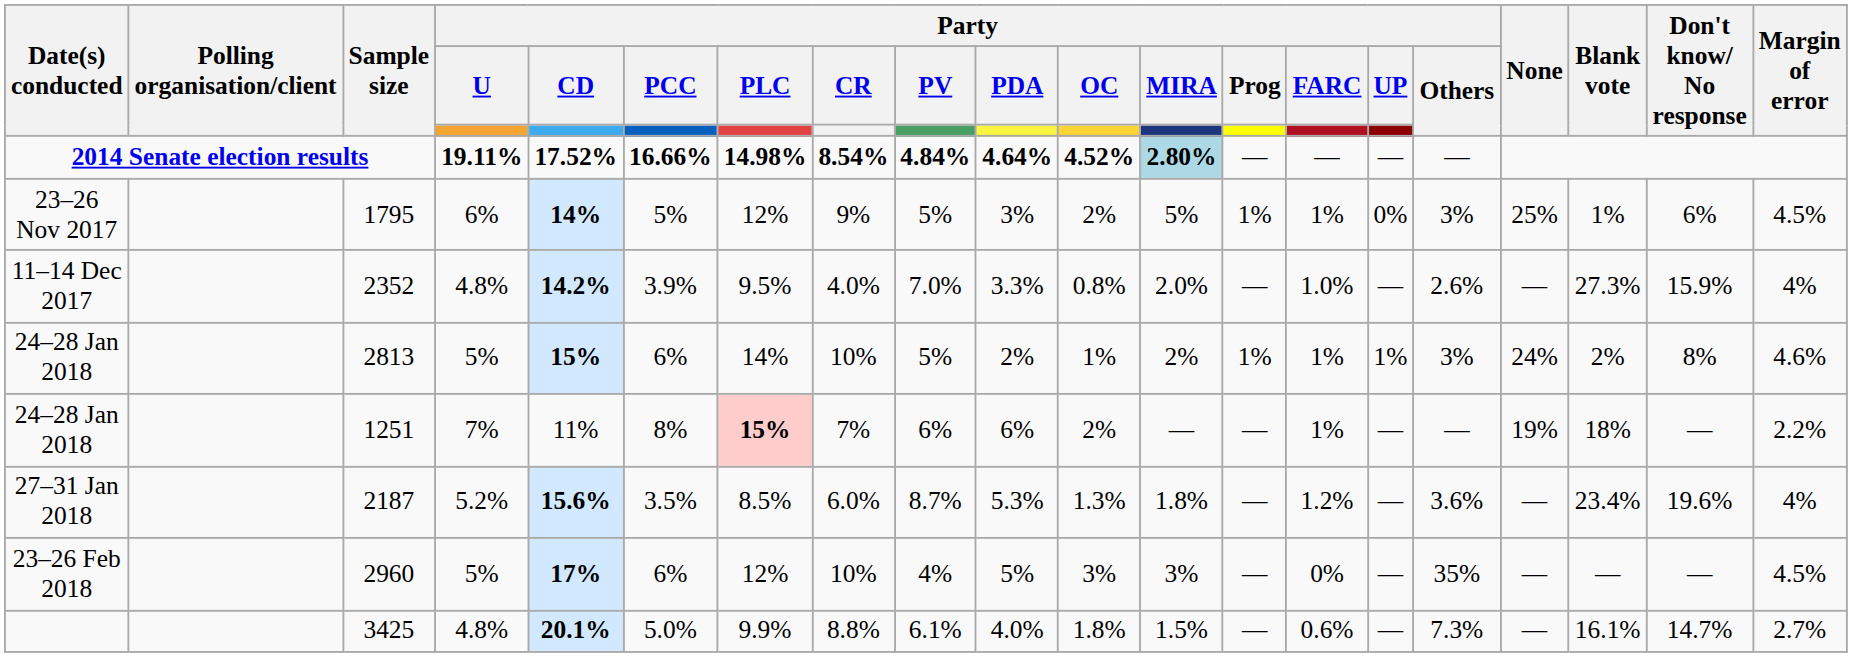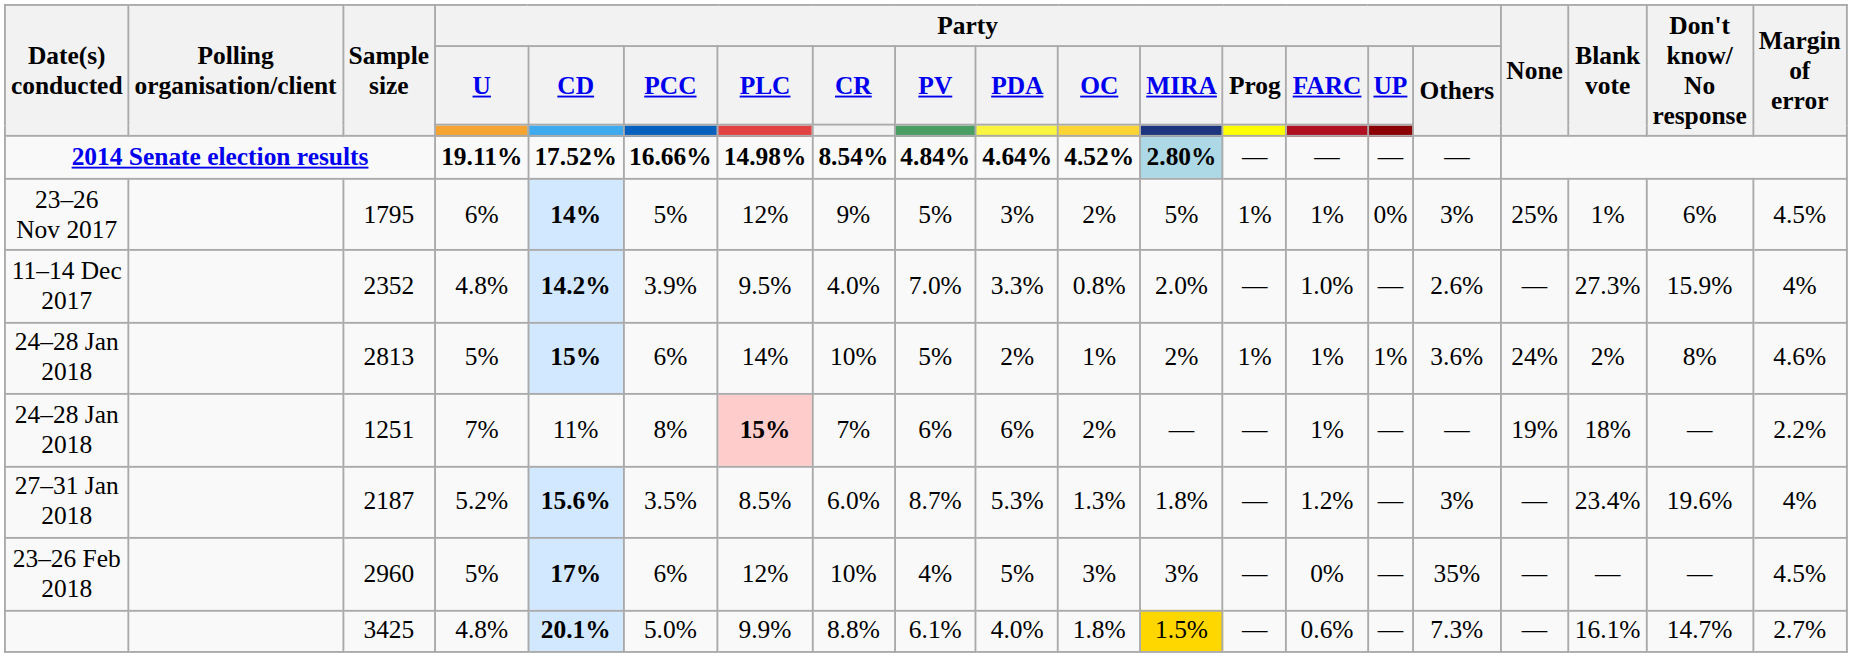(1457, 357) 3% -> (1457, 357) 3.6%
(1457, 501) 3.6% -> (1457, 501) 3%
(1182, 630) no background -> (1182, 630) gold background
